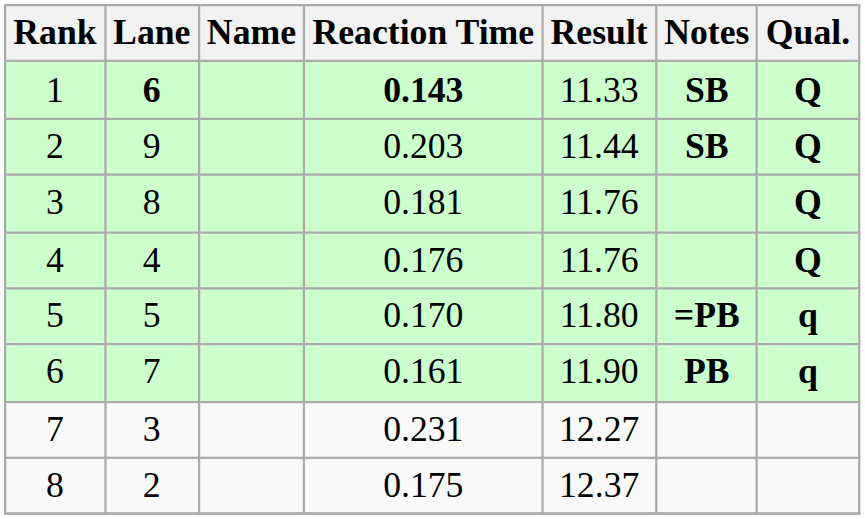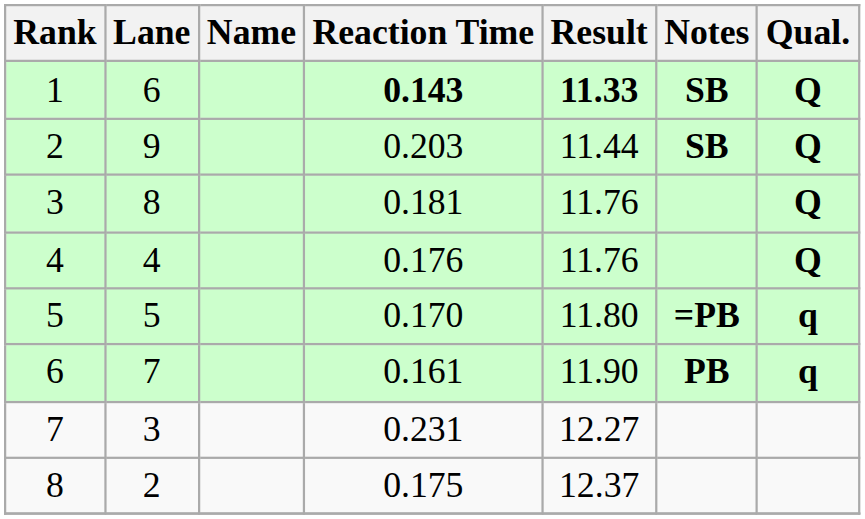(152, 89) bold -> (152, 89) normal
(599, 89) normal -> (599, 89) bold
